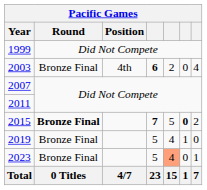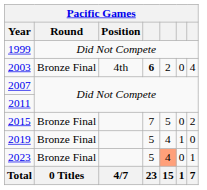(68, 121) bold -> (67, 121) normal
(155, 121) bold -> (151, 121) normal
(185, 121) bold -> (182, 121) normal
